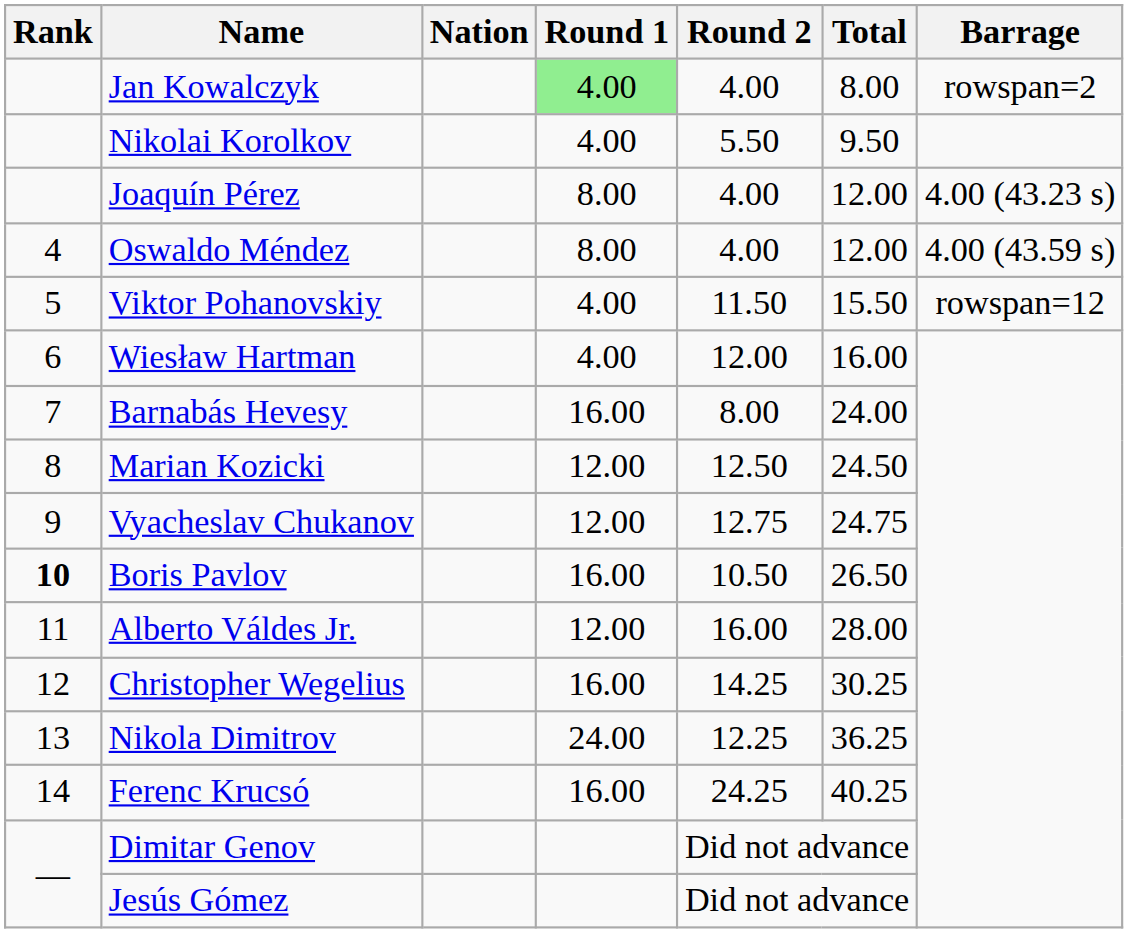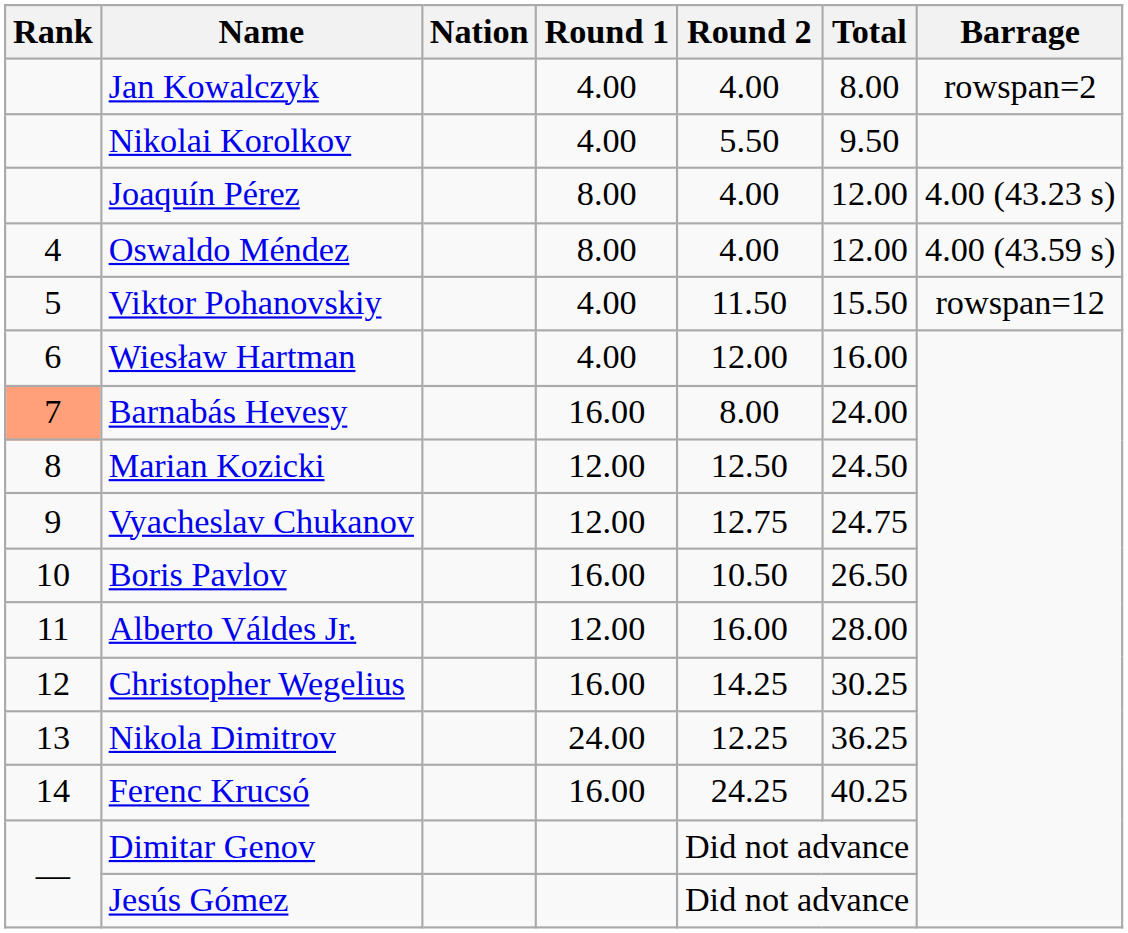(607, 85) lightgreen background -> (607, 85) no background
(53, 411) no background -> (53, 411) lightsalmon background
(53, 574) bold -> (53, 574) normal
